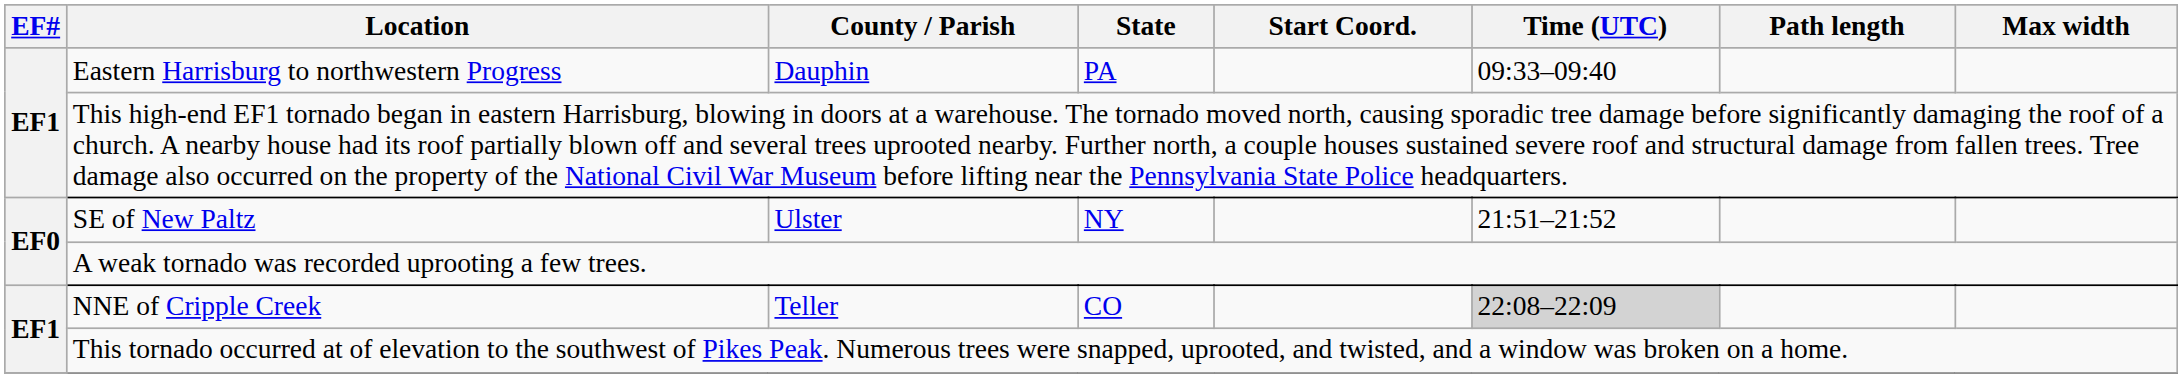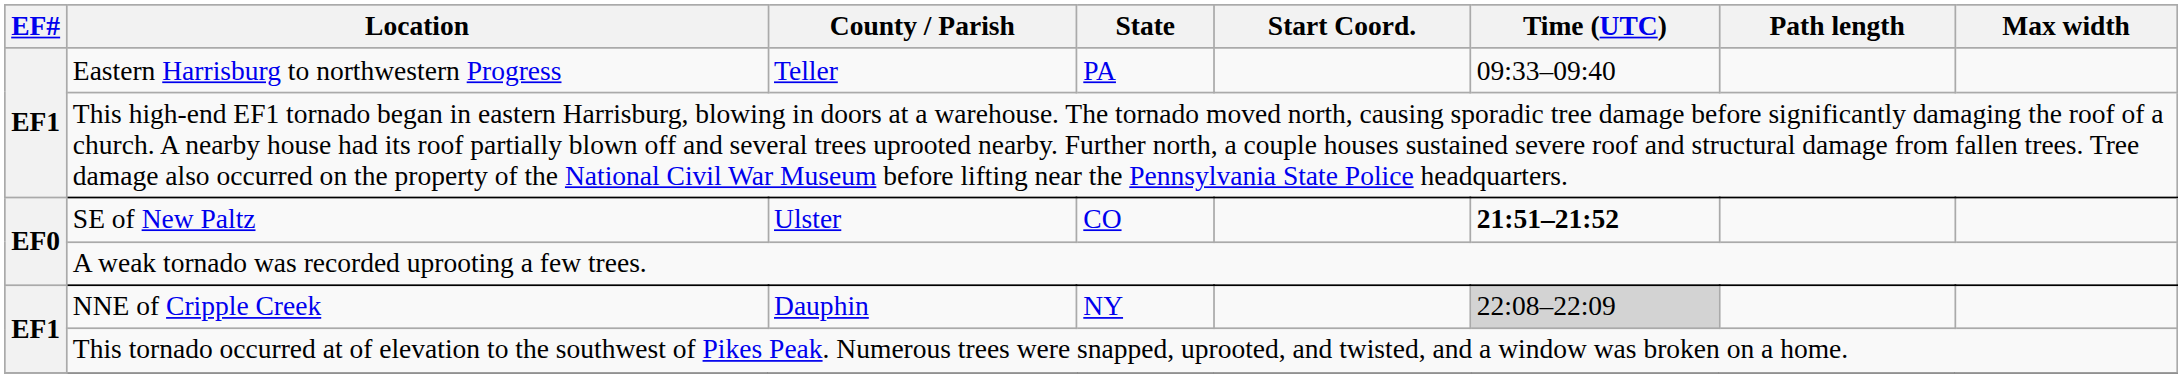(822, 69) Dauphin -> (806, 69) Teller
(1104, 219) NY -> (1102, 219) CO
(1547, 219) normal -> (1548, 219) bold
(806, 306) Teller -> (821, 306) Dauphin
(1103, 306) CO -> (1103, 306) NY
